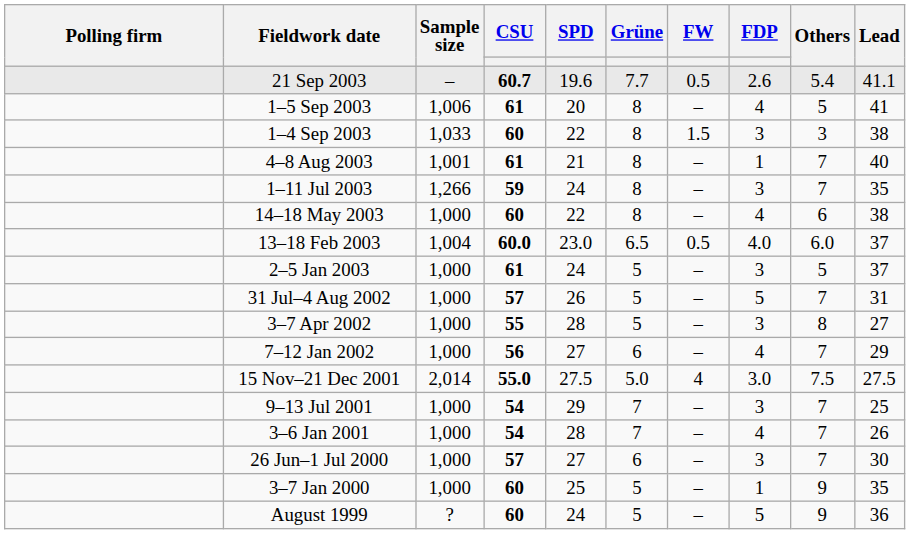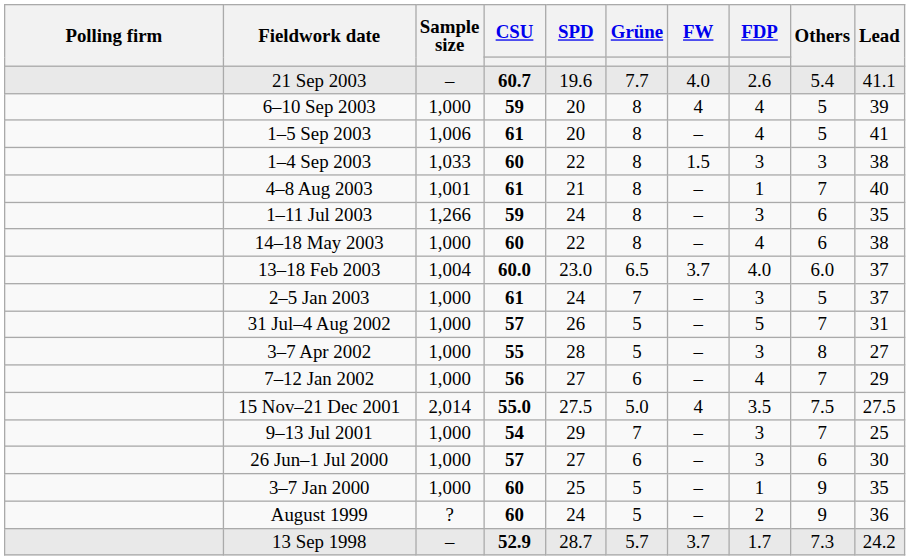(698, 80) 0.5 -> (698, 80) 4.0
+ row: (319, 107)
(822, 189) 7 -> (822, 216) 6
(698, 243) 0.5 -> (698, 270) 3.7
(637, 270) 5 -> (637, 297) 7
(759, 379) 3.0 -> (759, 406) 3.5
- row: (319, 433)
(822, 460) 7 -> (822, 460) 6
(759, 515) 5 -> (759, 515) 2
+ row: (319, 542)
